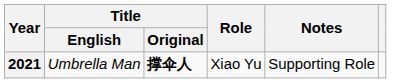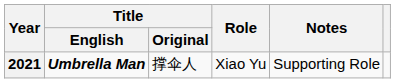(94, 64) normal -> (97, 64) bold
(170, 64) bold -> (175, 64) normal
